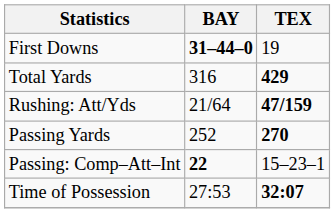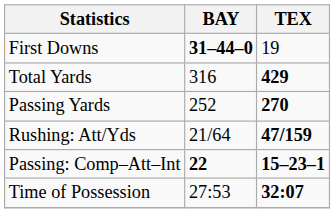rows swapped: (72, 105) <-> (59, 134)
(293, 163) normal -> (293, 163) bold
